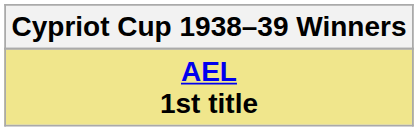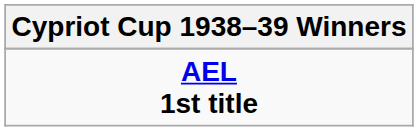(209, 86) khaki background -> (209, 86) no background
